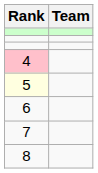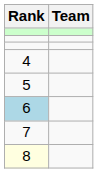(26, 61) pink background -> (26, 61) no background
(26, 84) lightyellow background -> (26, 84) no background
(26, 108) no background -> (26, 108) lightblue background
(26, 156) no background -> (26, 156) lightyellow background
